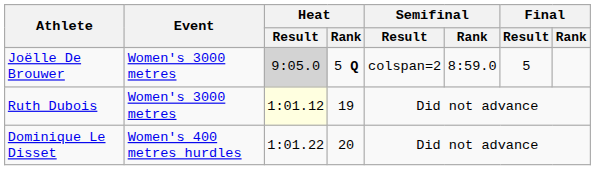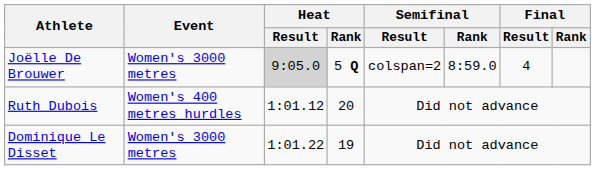(526, 67) 5 -> (526, 67) 4
(176, 106) Women's 3000 metres -> (185, 106) Women's 400 metres hurdles
(296, 106) lightyellow background -> (296, 106) no background
(346, 106) 19 -> (346, 106) 20
(185, 145) Women's 400 metres hurdles -> (176, 145) Women's 3000 metres
(346, 145) 20 -> (346, 145) 19
